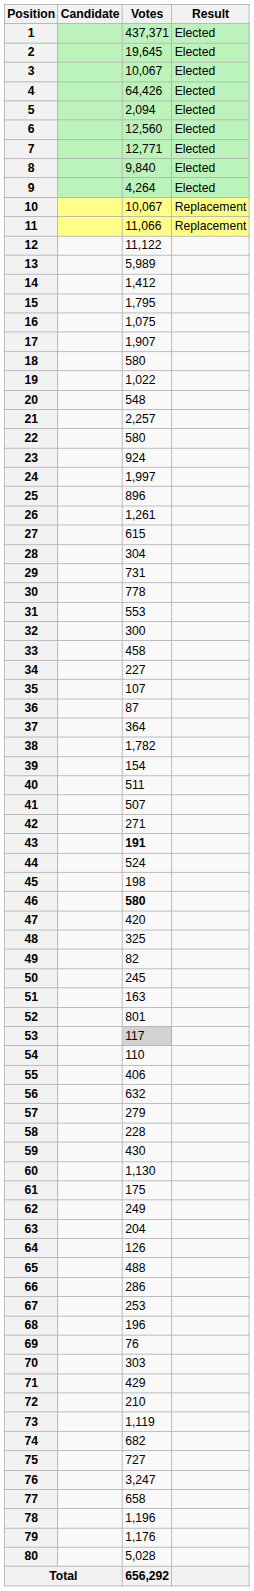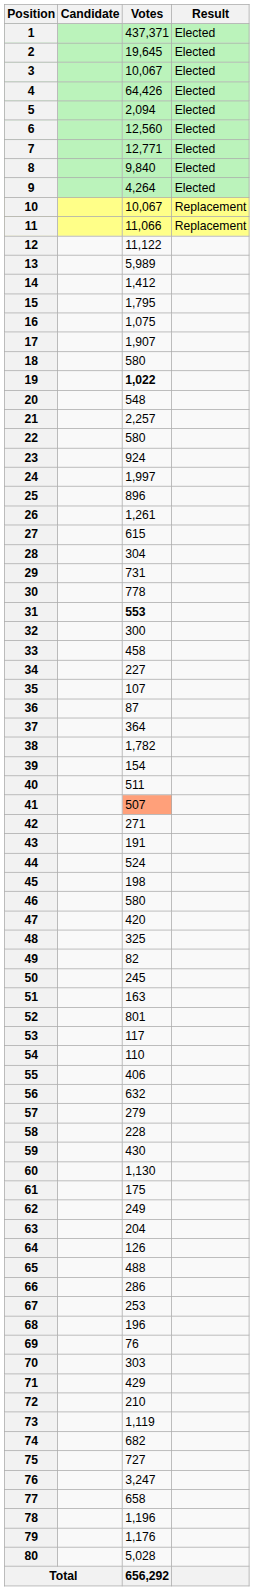(140, 380) normal -> (140, 380) bold
(135, 611) normal -> (135, 611) bold
(135, 804) no background -> (135, 804) lightsalmon background
(135, 843) bold -> (135, 843) normal
(135, 901) bold -> (135, 901) normal
(135, 1036) lightgrey background -> (135, 1036) no background
